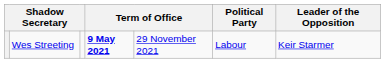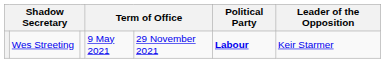(101, 44) bold -> (101, 44) normal
(231, 44) normal -> (232, 44) bold
